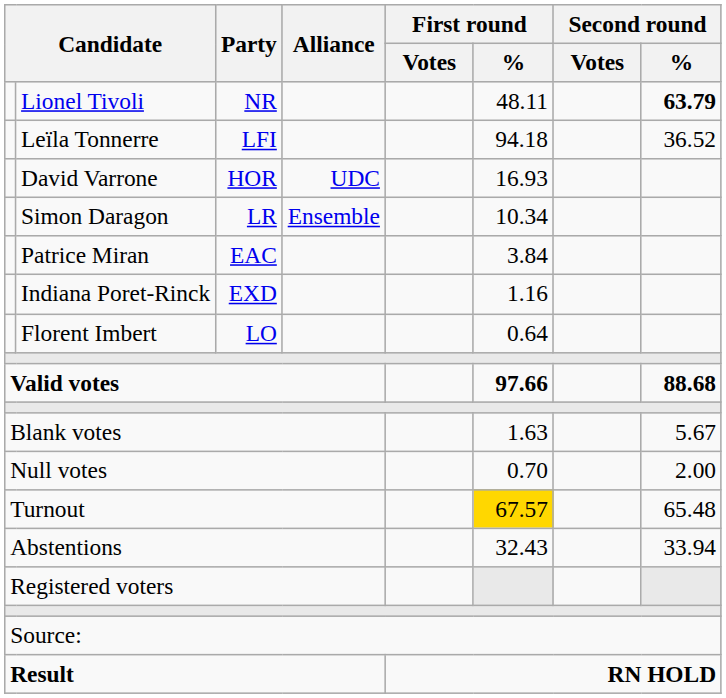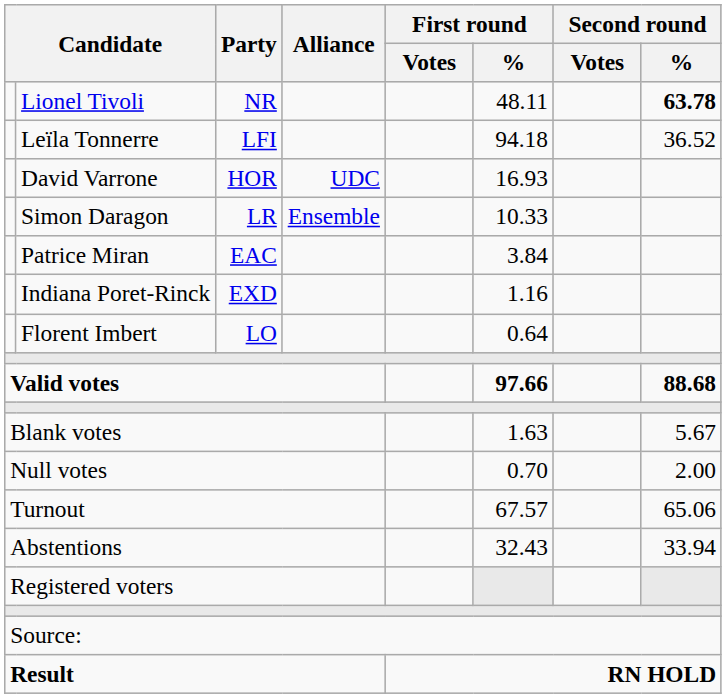(690, 101) 63.79 -> (690, 101) 63.78
(522, 216) 10.34 -> (522, 216) 10.33
(522, 508) gold background -> (522, 508) no background
(690, 508) 65.48 -> (690, 508) 65.06
